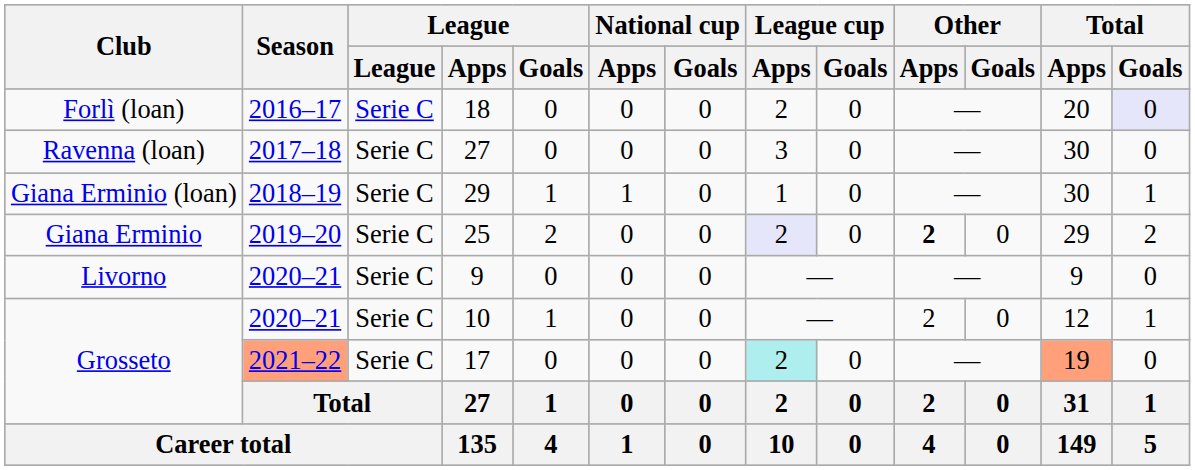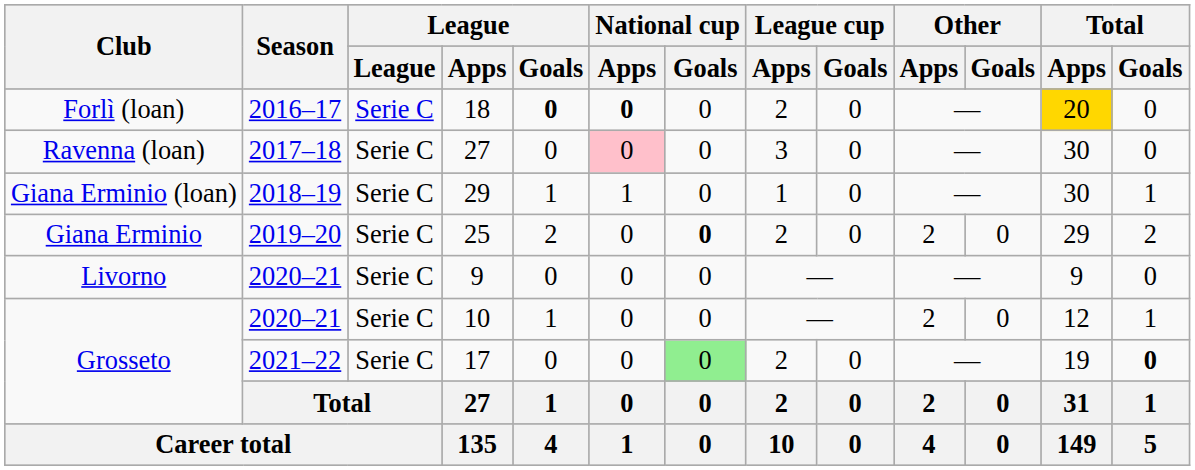(551, 109) normal -> (551, 109) bold
(627, 109) normal -> (627, 109) bold
(1077, 109) no background -> (1077, 109) gold background
(1150, 109) lavender background -> (1150, 109) no background
(627, 151) no background -> (627, 151) pink background
(705, 234) normal -> (705, 234) bold
(781, 234) lavender background -> (781, 234) no background
(929, 234) bold -> (929, 234) normal
(295, 360) lightsalmon background -> (295, 360) no background
(705, 360) no background -> (705, 360) lightgreen background
(781, 360) paleturquoise background -> (781, 360) no background
(1077, 360) lightsalmon background -> (1077, 360) no background
(1150, 360) normal -> (1150, 360) bold
